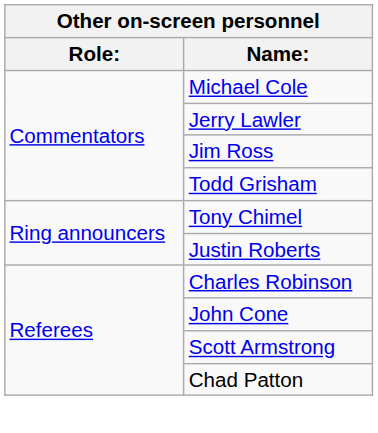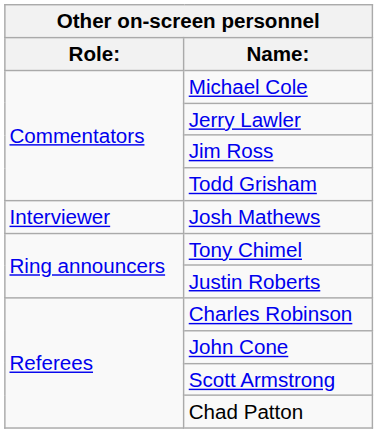+ row: (255, 217)
